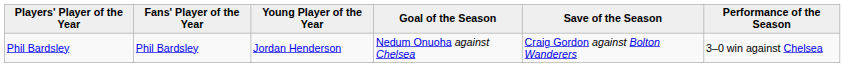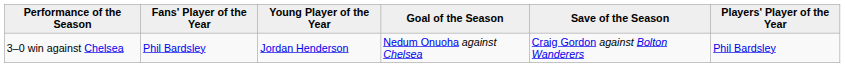columns swapped: (69, 19) <-> (772, 19)
